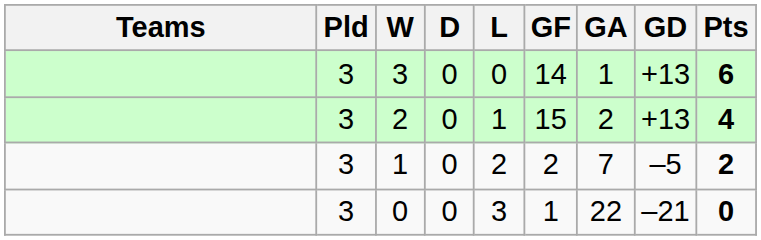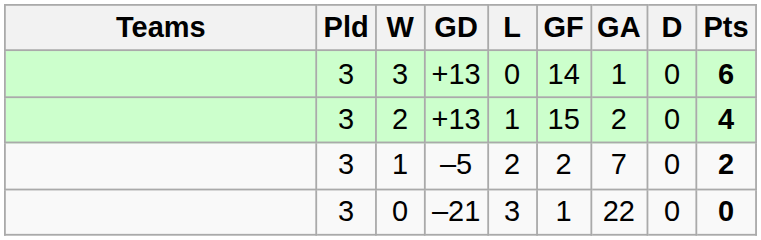columns swapped: (450, 27) <-> (666, 27)
